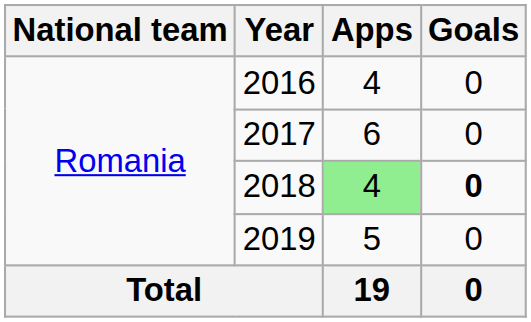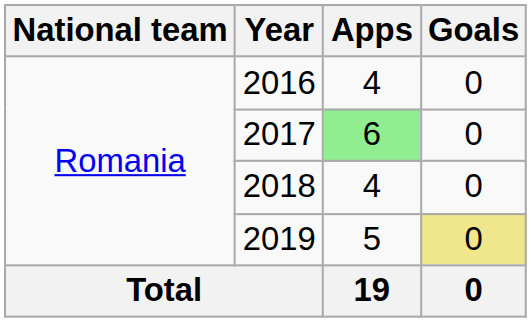(372, 134) no background -> (372, 134) lightgreen background
(372, 186) lightgreen background -> (372, 186) no background
(474, 186) bold -> (474, 186) normal
(474, 238) no background -> (474, 238) khaki background
